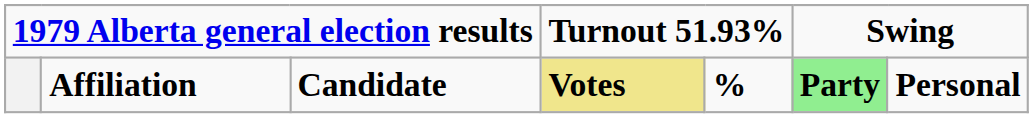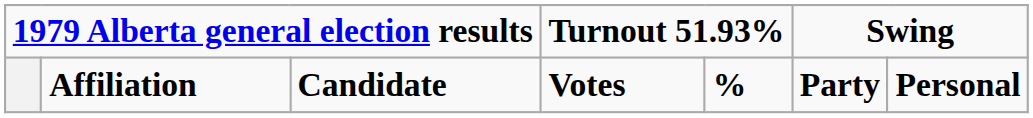(587, 84) khaki background -> (587, 84) no background
(840, 84) lightgreen background -> (840, 84) no background
